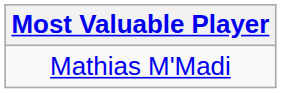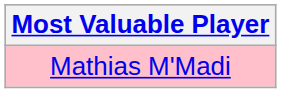(140, 66) no background -> (140, 66) pink background
